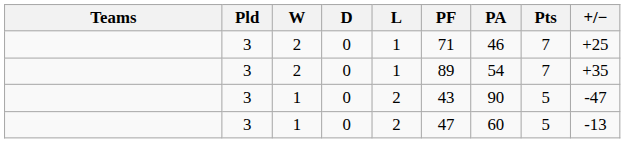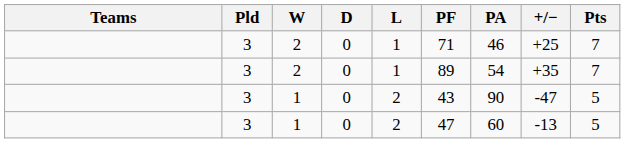columns swapped: (595, 17) <-> (546, 17)
